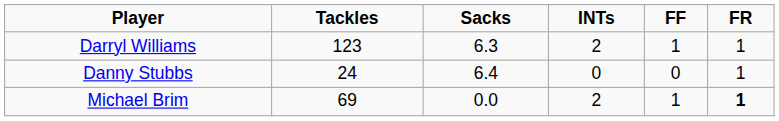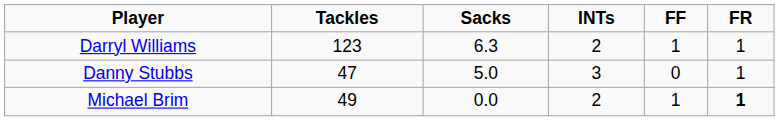(347, 73) 24 -> (347, 73) 47
(486, 73) 6.4 -> (486, 73) 5.0
(596, 73) 0 -> (596, 73) 3
(347, 101) 69 -> (347, 101) 49
